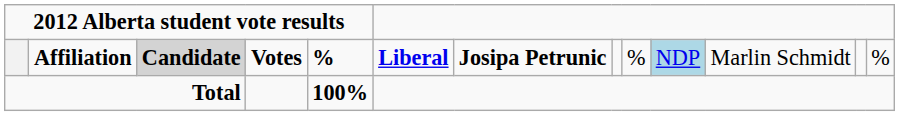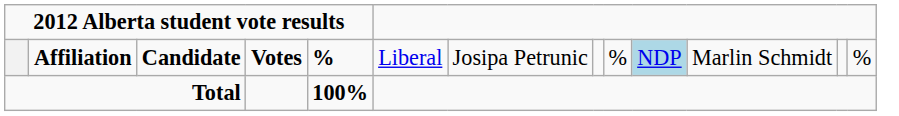(191, 57) lightgrey background -> (191, 57) no background
(413, 57) bold -> (410, 57) normal
(533, 57) bold -> (520, 57) normal
